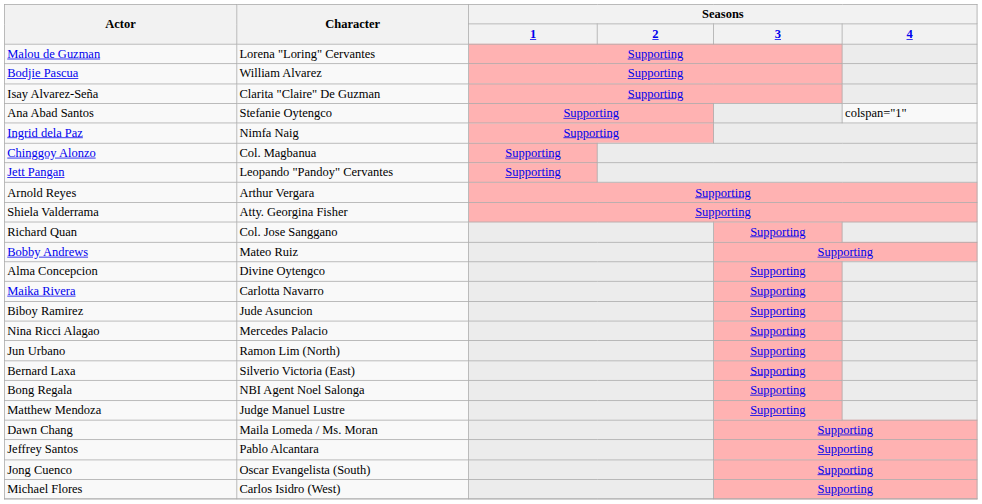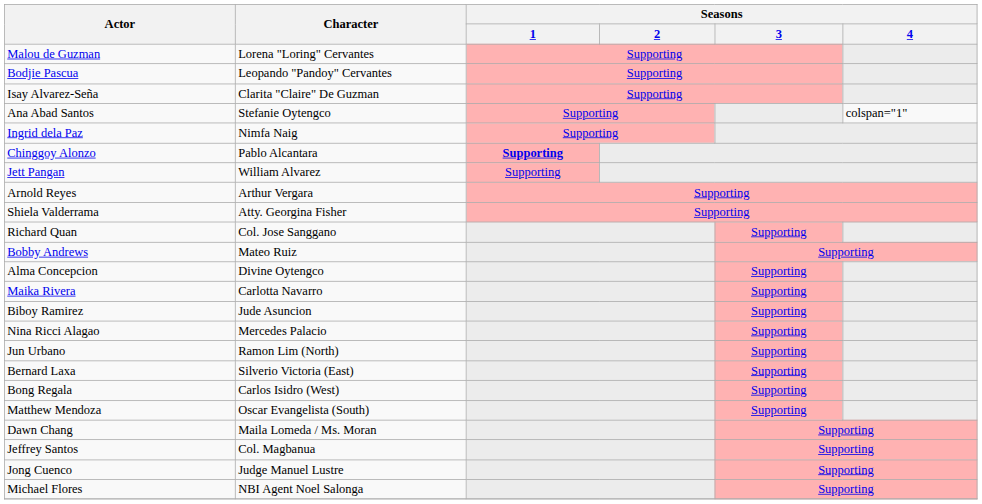(281, 73) William Alvarez -> (315, 73) Leopando "Pandoy" Cervantes
(278, 152) Col. Magbanua -> (278, 152) Pablo Alcantara
(533, 152) normal -> (533, 152) bold
(316, 172) Leopando "Pandoy" Cervantes -> (279, 172) William Alvarez
(302, 390) NBI Agent Noel Salonga -> (289, 390) Carlos Isidro (West)
(292, 410) Judge Manuel Lustre -> (304, 410) Oscar Evangelista (South)
(279, 449) Pablo Alcantara -> (277, 449) Col. Magbanua
(305, 469) Oscar Evangelista (South) -> (291, 469) Judge Manuel Lustre
(290, 489) Carlos Isidro (West) -> (301, 489) NBI Agent Noel Salonga
